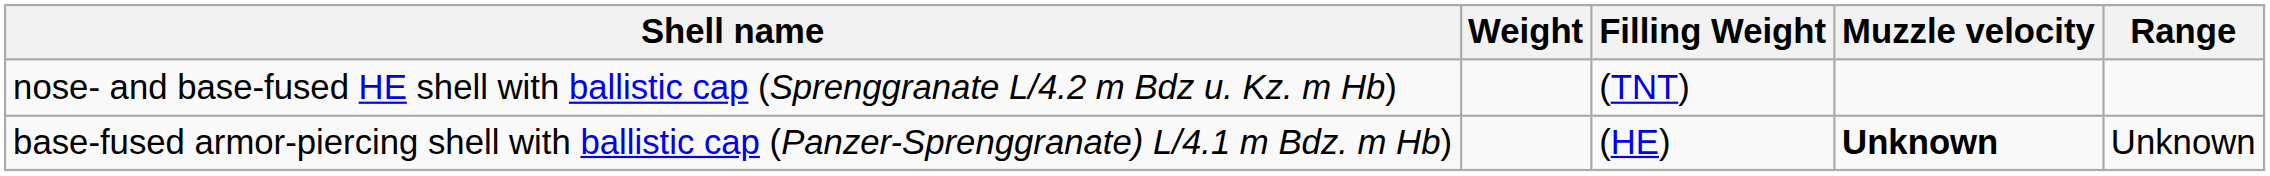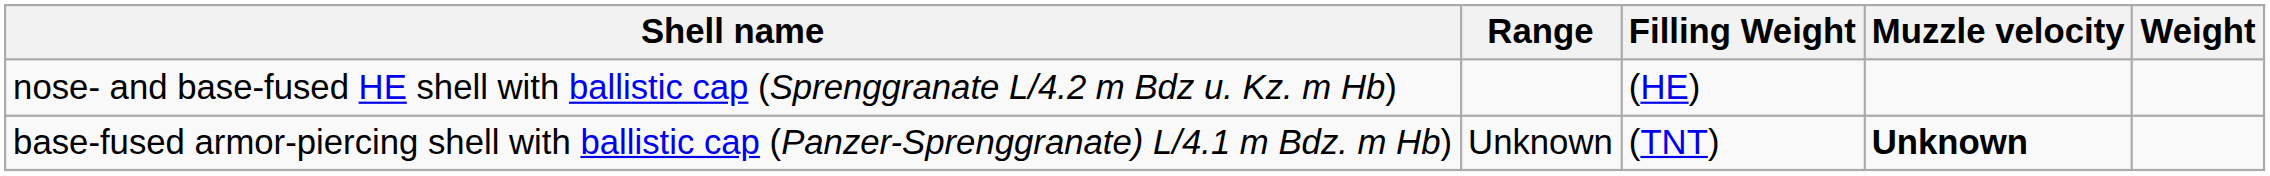columns swapped: (1526, 32) <-> (2183, 32)
(1644, 87) (TNT) -> (1665, 87) (HE)
(1635, 142) (HE) -> (1674, 142) (TNT)
